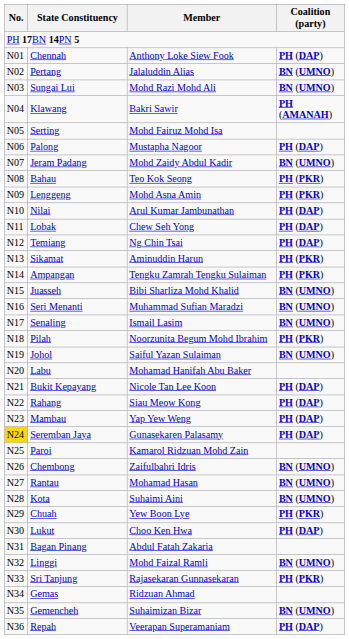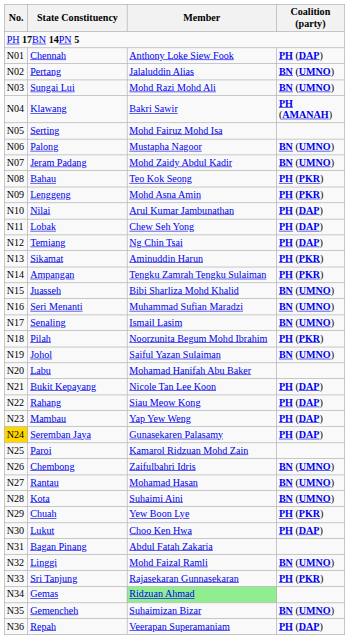(301, 147) PH (DAP) -> (306, 147) BN (UMNO)
(162, 594) no background -> (162, 594) lightgreen background
